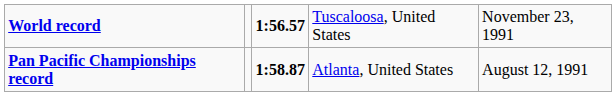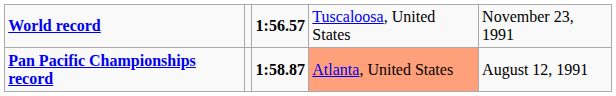(383, 69) no background -> (383, 69) lightsalmon background
